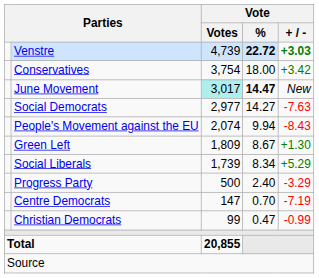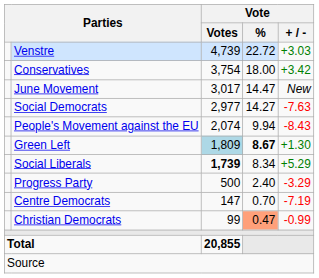(261, 51) bold -> (261, 51) normal
(296, 51) bold -> (296, 51) normal
(225, 88) paleturquoise background -> (225, 88) no background
(261, 88) bold -> (261, 88) normal
(225, 145) no background -> (225, 145) lightblue background
(264, 145) normal -> (264, 145) bold
(225, 164) normal -> (225, 164) bold
(264, 220) no background -> (264, 220) lightsalmon background
